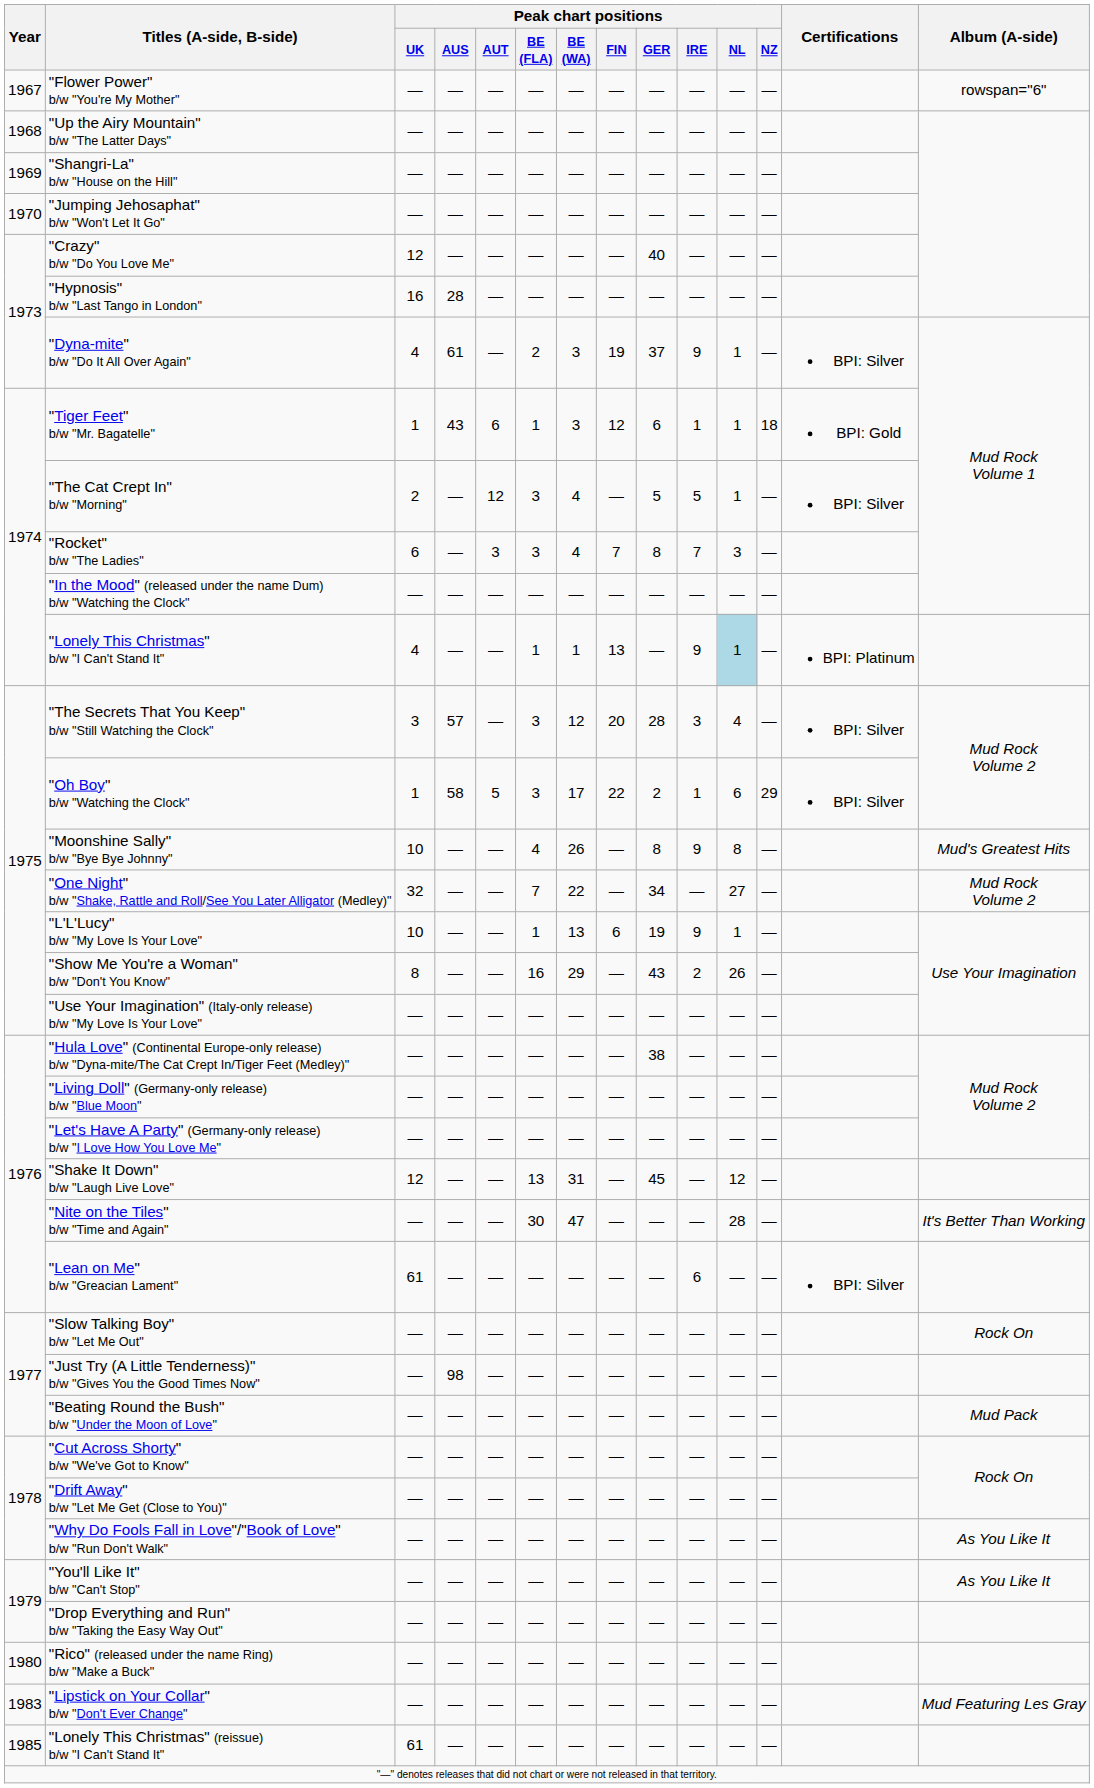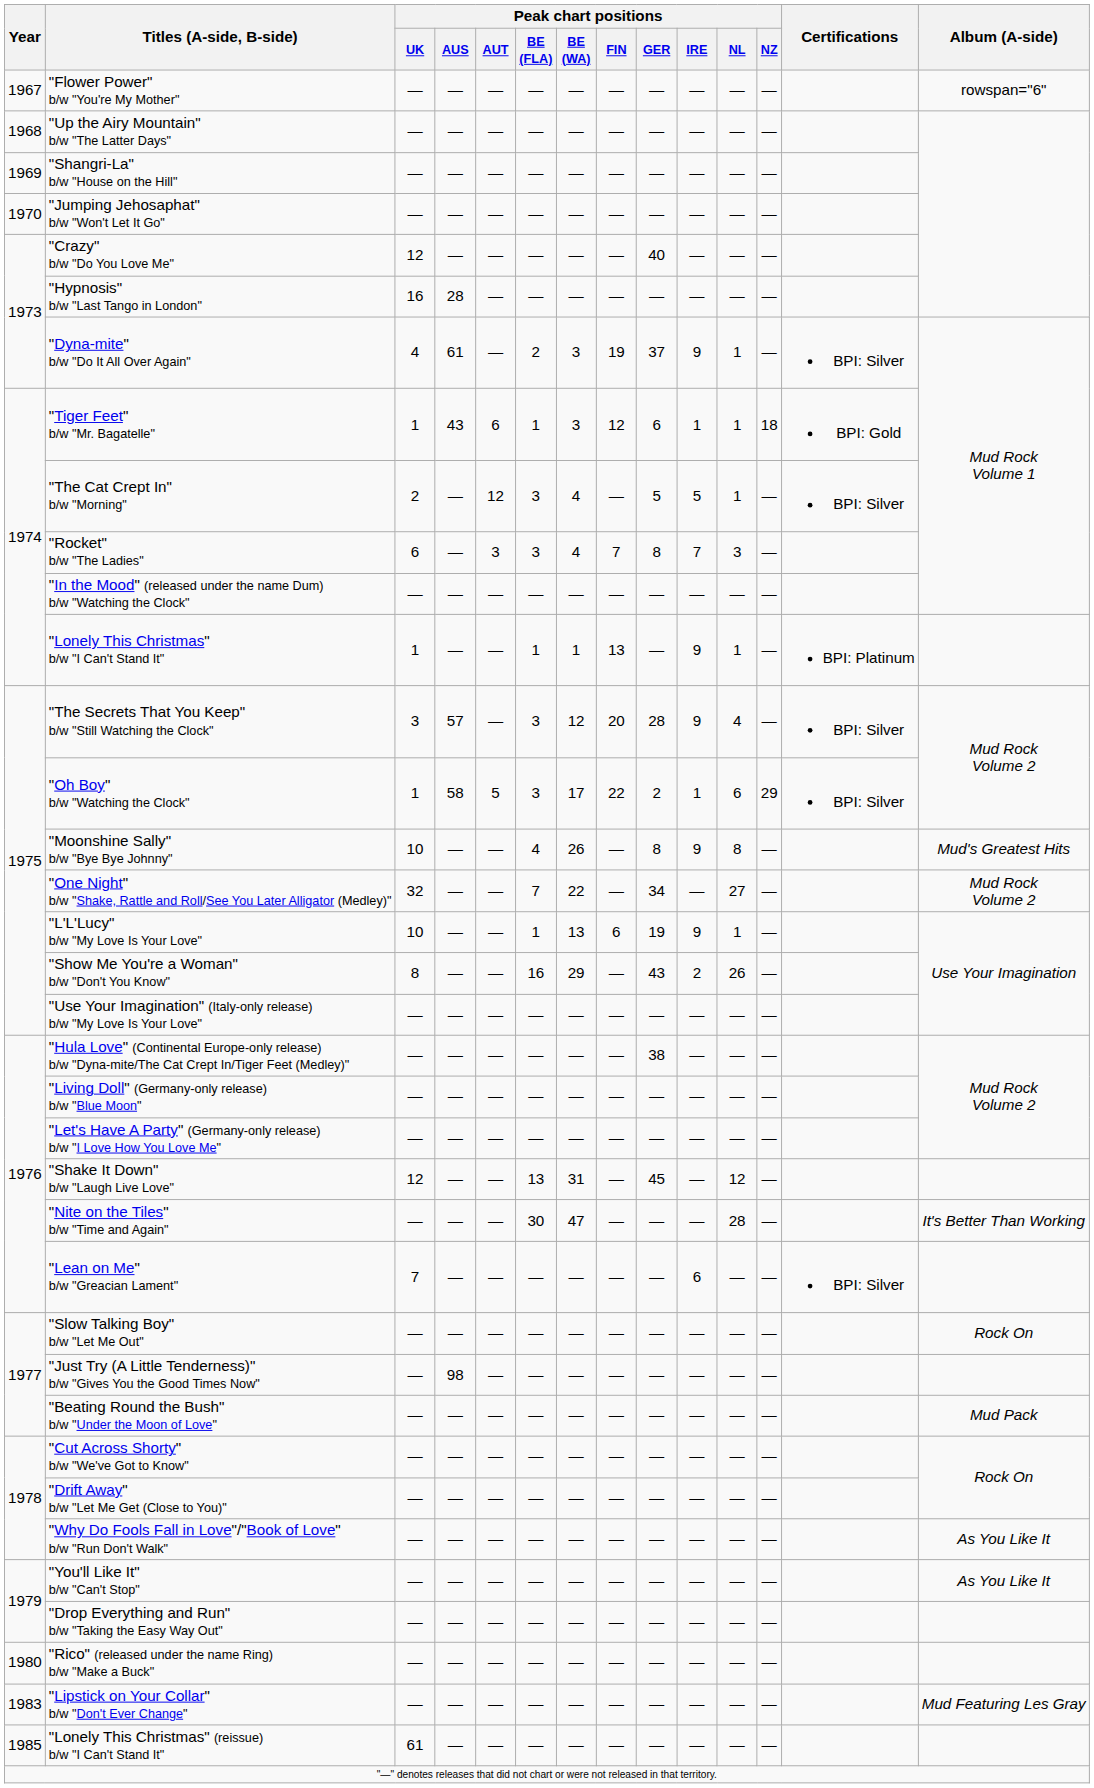(415, 650) 4 -> (415, 650) 1
(737, 650) lightblue background -> (737, 650) no background
(697, 721) 3 -> (697, 721) 9
(415, 1276) 61 -> (415, 1276) 7
